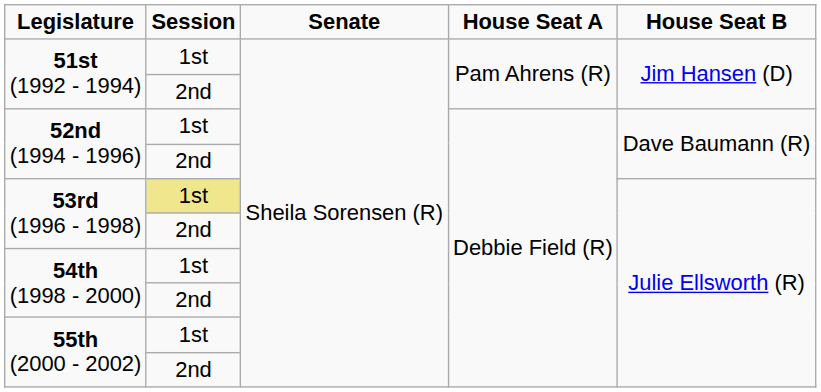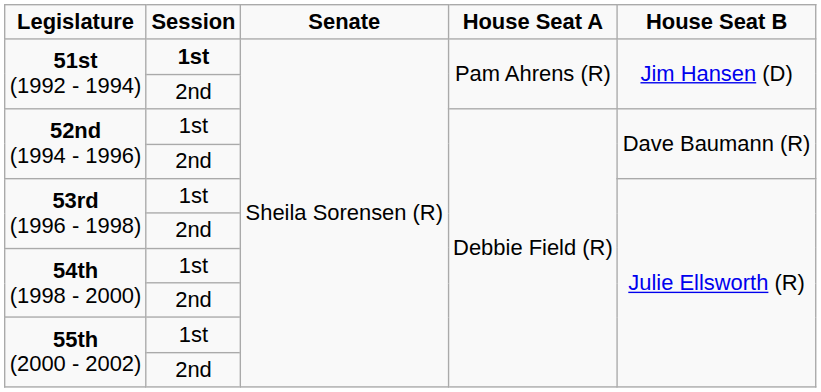(193, 56) normal -> (193, 56) bold
(193, 195) khaki background -> (193, 195) no background
